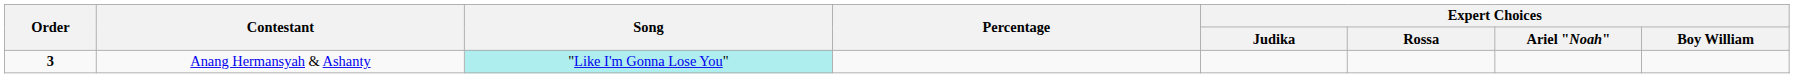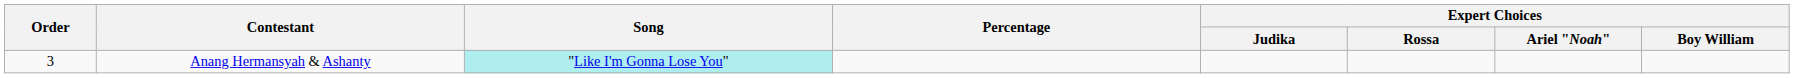(50, 61) bold -> (50, 61) normal
